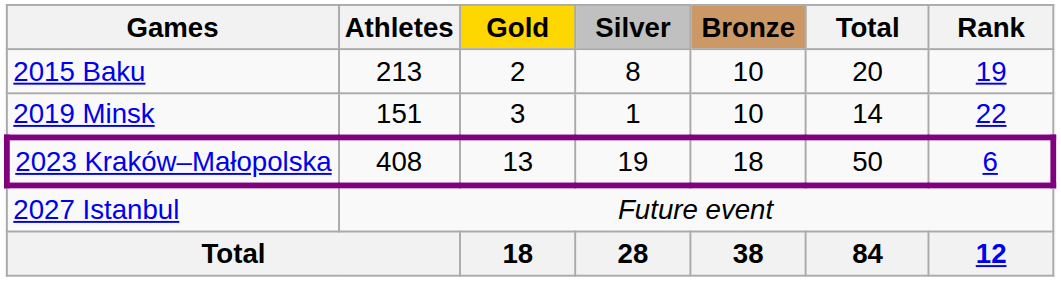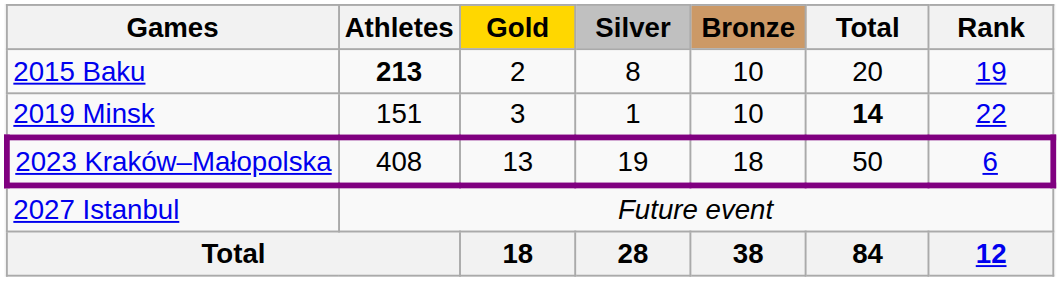(399, 71) normal -> (399, 71) bold
(868, 115) normal -> (868, 115) bold
